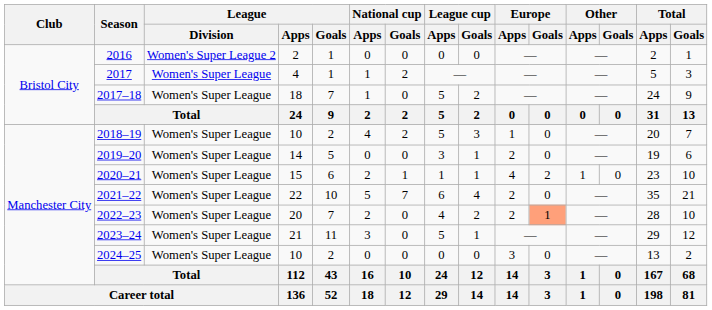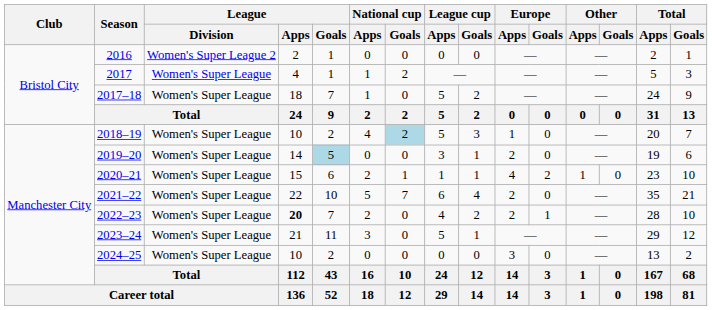(405, 134) no background -> (405, 134) lightblue background
(331, 154) no background -> (331, 154) lightblue background
(296, 214) normal -> (296, 214) bold
(547, 214) lightsalmon background -> (547, 214) no background
